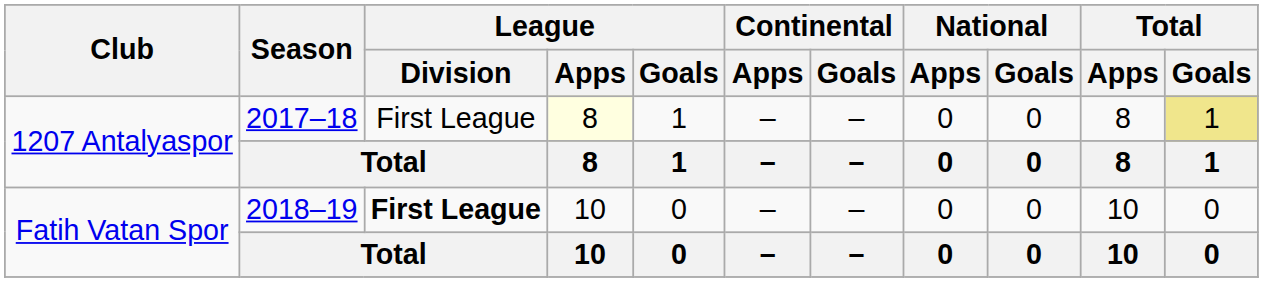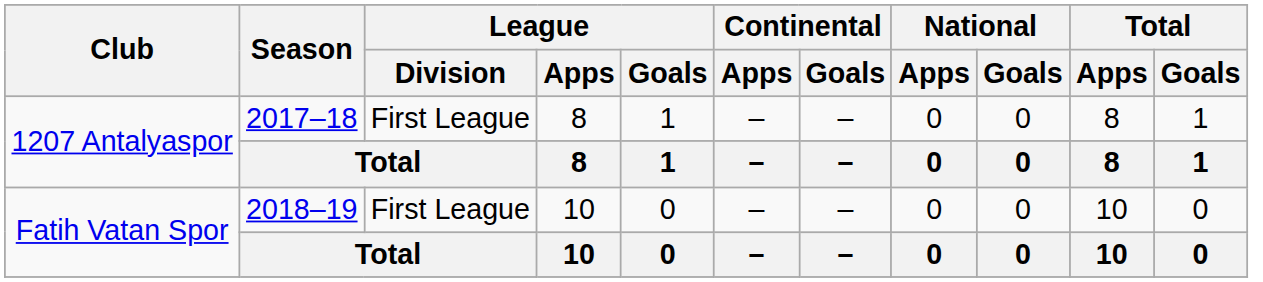(590, 118) lightyellow background -> (579, 118) no background
(1212, 118) khaki background -> (1201, 118) no background
(456, 208) bold -> (450, 208) normal
